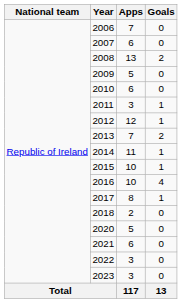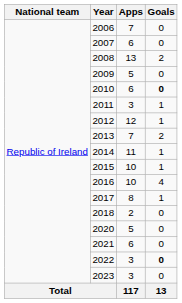(161, 89) normal -> (161, 89) bold
(161, 259) normal -> (161, 259) bold
